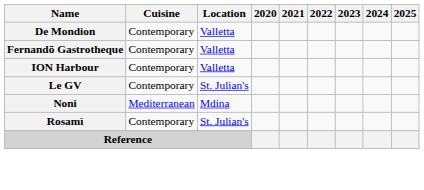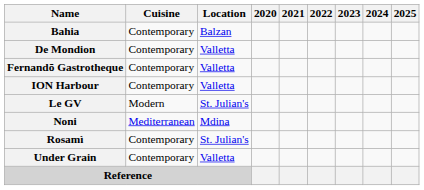+ row: (65, 31)
(161, 85) Contemporary -> (146, 103) Modern
+ row: (65, 157)
